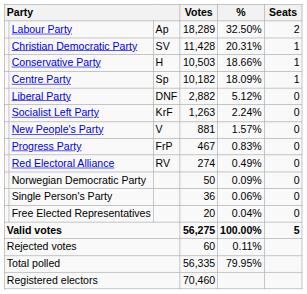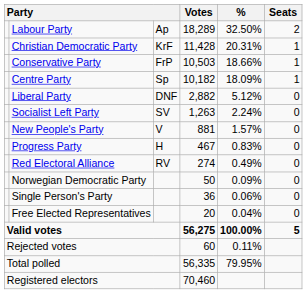(163, 46) SV -> (164, 46) KrF
(159, 63) H -> (164, 63) FrP
(164, 113) KrF -> (163, 113) SV
(164, 146) FrP -> (159, 146) H
